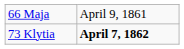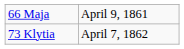(114, 34) bold -> (114, 34) normal
